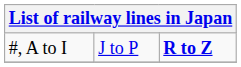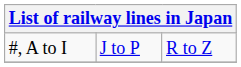(188, 47) bold -> (189, 47) normal
